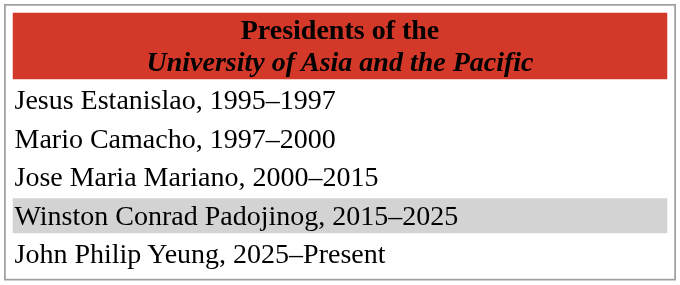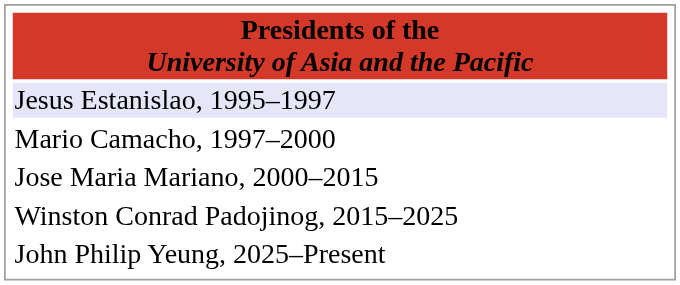(175, 99) no background -> (175, 99) lavender background
(236, 215) lightgrey background -> (236, 215) no background
